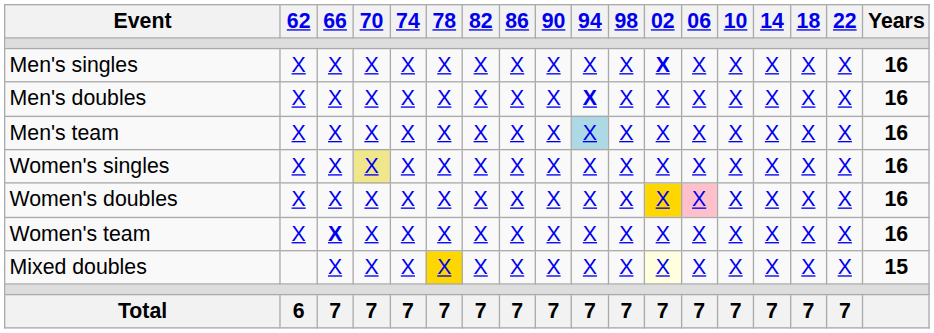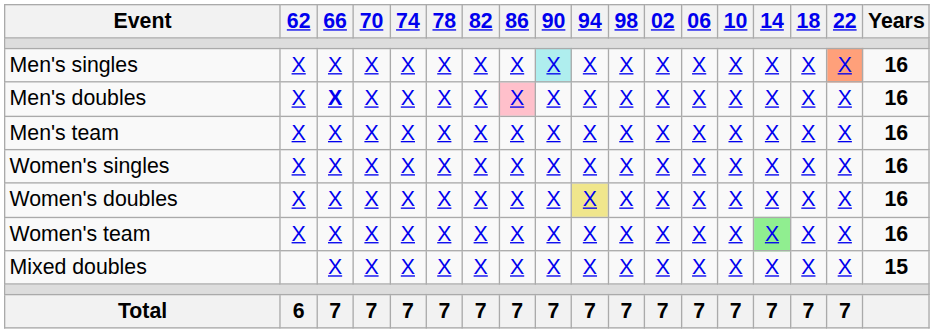(554, 64) no background -> (554, 64) paleturquoise background
(663, 64) bold -> (663, 64) normal
(845, 64) no background -> (845, 64) lightsalmon background
(335, 98) normal -> (335, 98) bold
(517, 98) no background -> (517, 98) pink background
(590, 98) bold -> (590, 98) normal
(590, 132) lightblue background -> (590, 132) no background
(371, 166) khaki background -> (371, 166) no background
(590, 199) no background -> (590, 199) khaki background
(663, 199) gold background -> (663, 199) no background
(699, 199) pink background -> (699, 199) no background
(335, 233) bold -> (335, 233) normal
(772, 233) no background -> (772, 233) lightgreen background
(444, 267) gold background -> (444, 267) no background
(663, 267) lightyellow background -> (663, 267) no background
